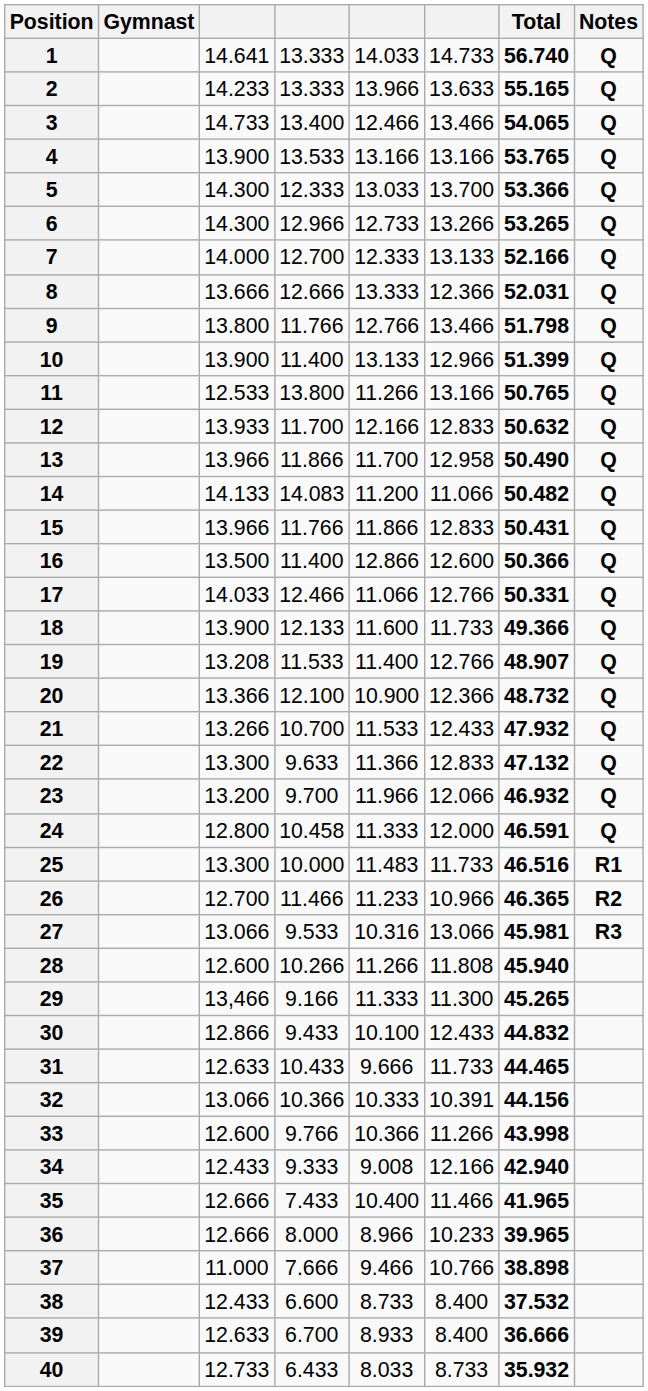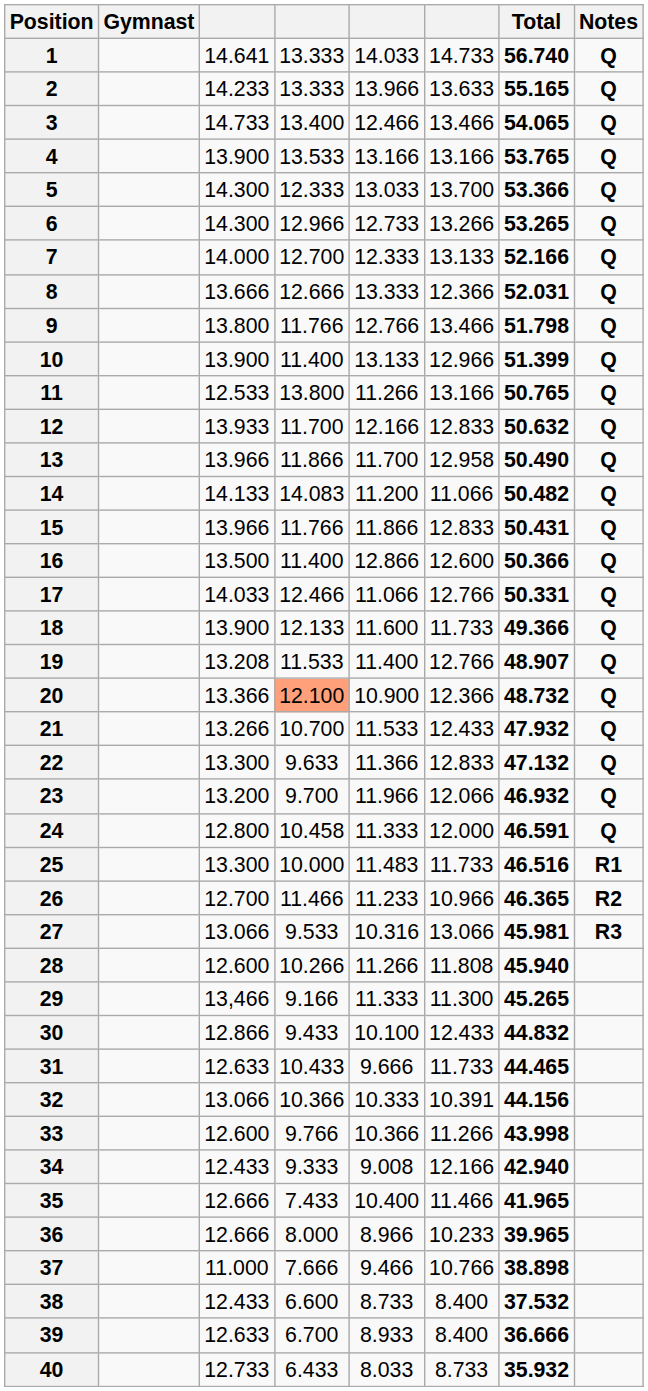(312, 695) no background -> (312, 695) lightsalmon background
